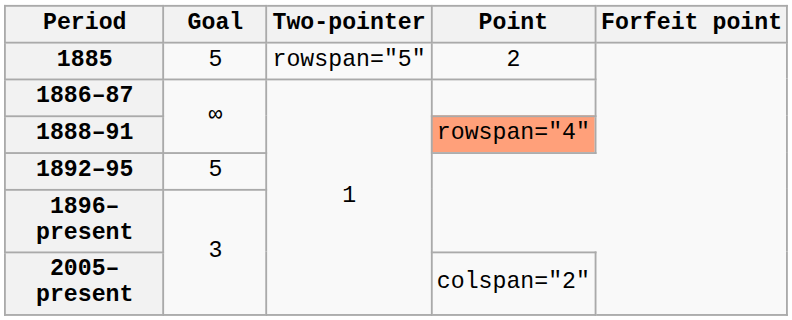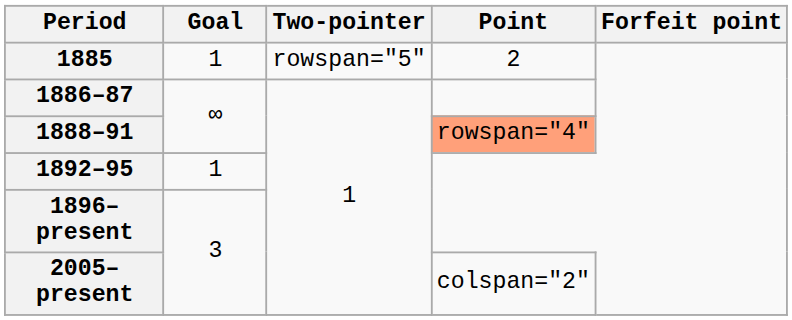(215, 60) 5 -> (215, 60) 1
(215, 171) 5 -> (215, 171) 1
